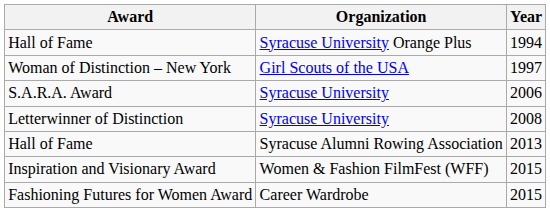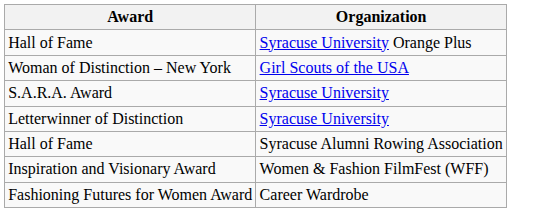- column: (526, 17)
